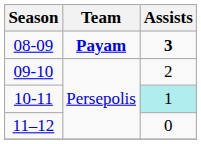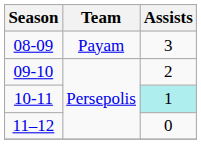(101, 44) bold -> (101, 44) normal
(168, 44) bold -> (168, 44) normal
